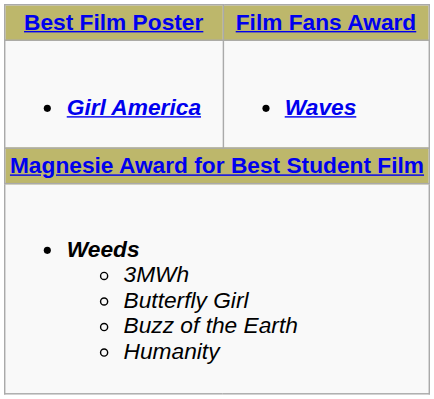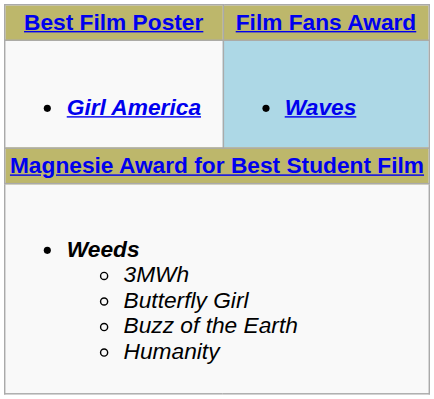(326, 107) no background -> (326, 107) lightblue background
